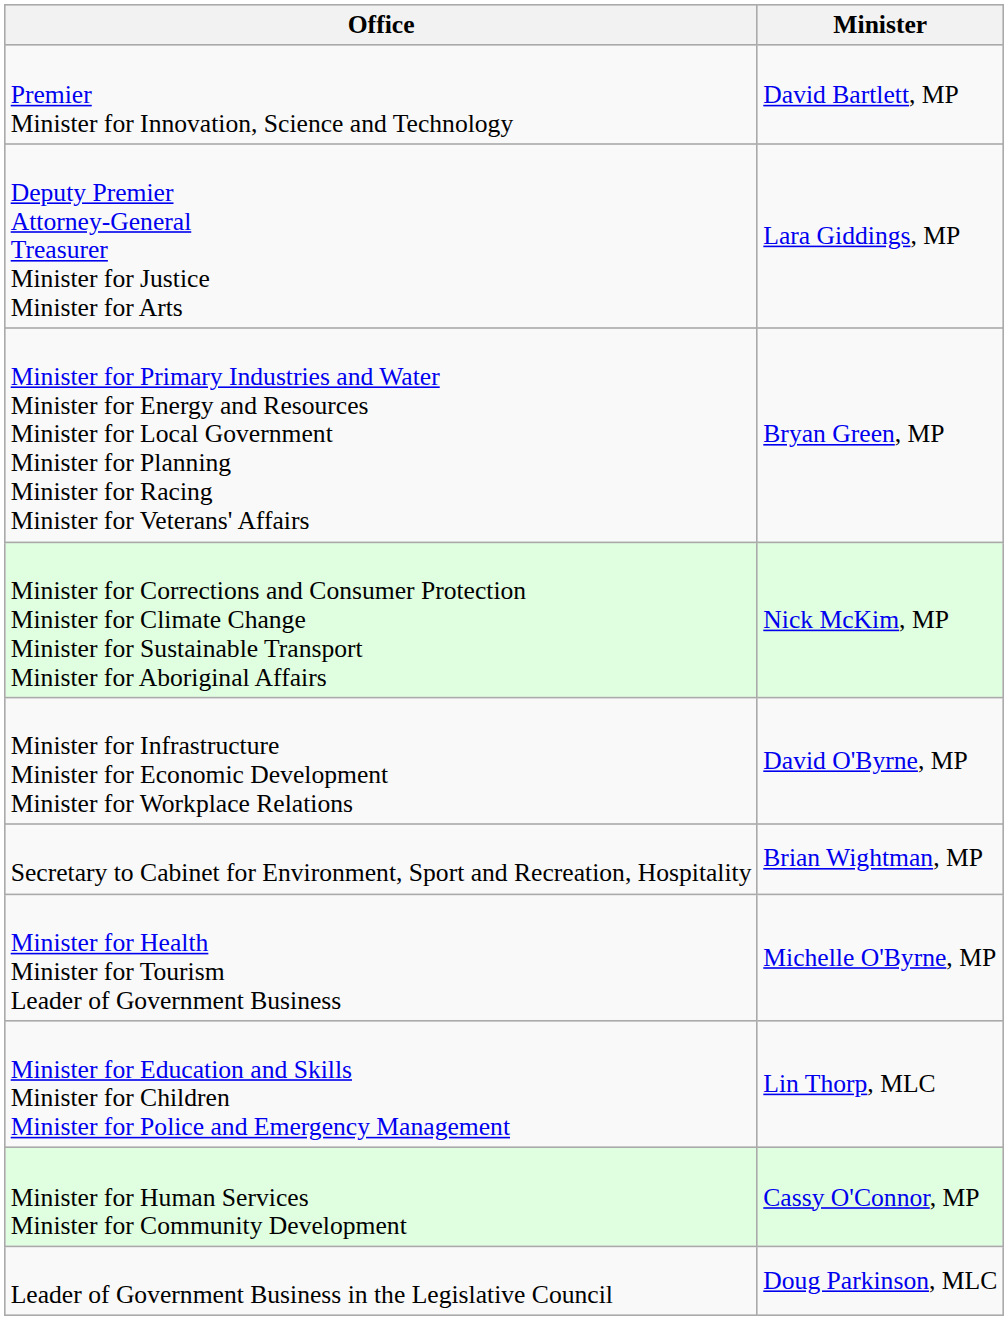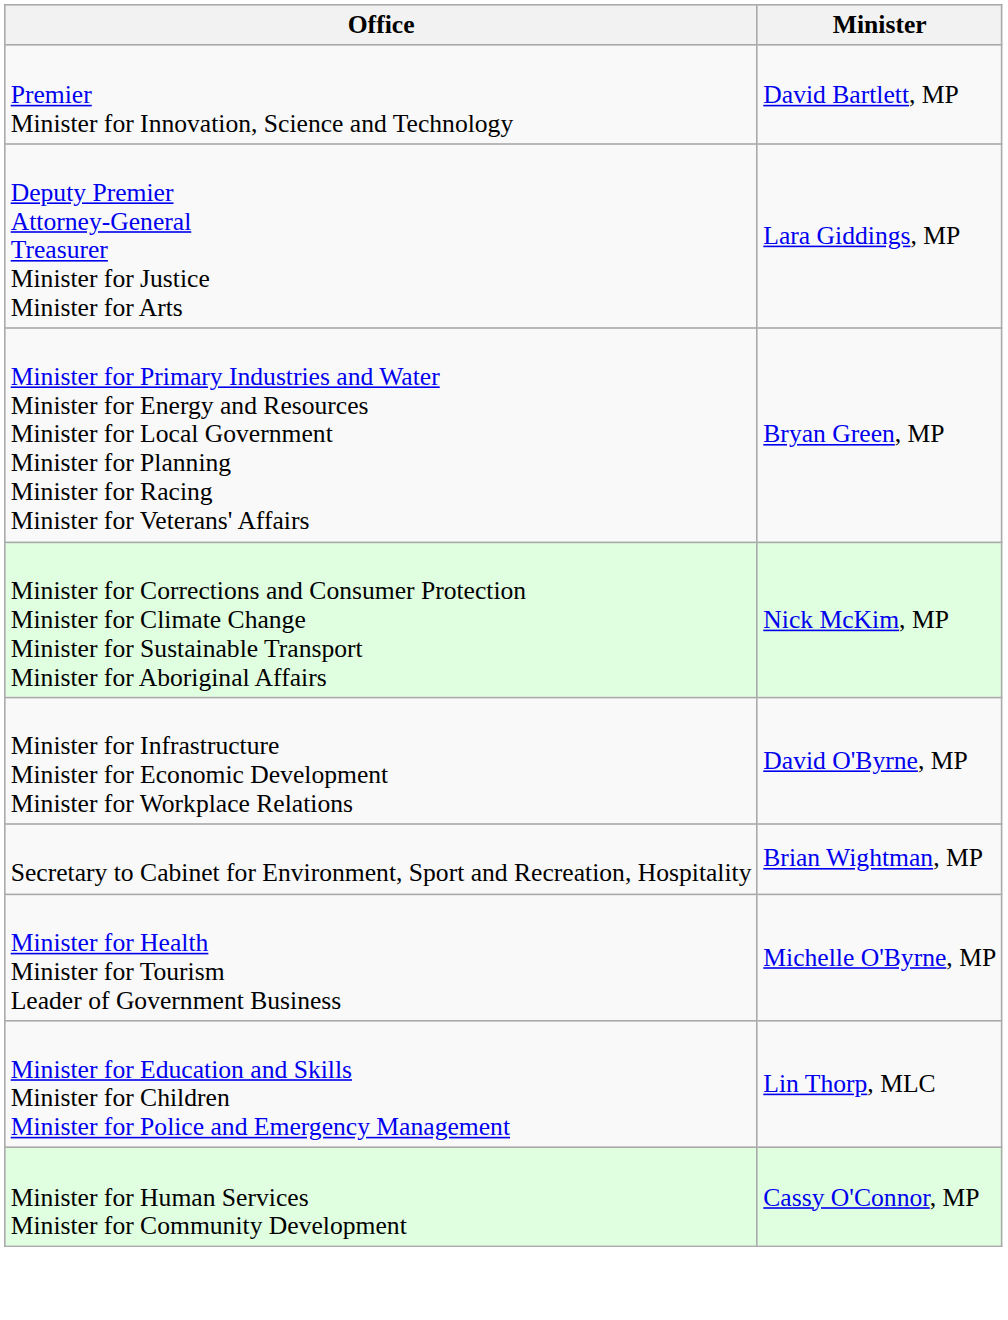- row: (312, 1294)
